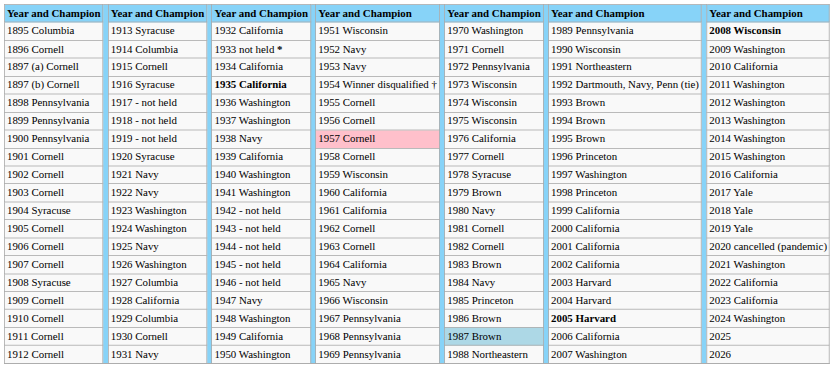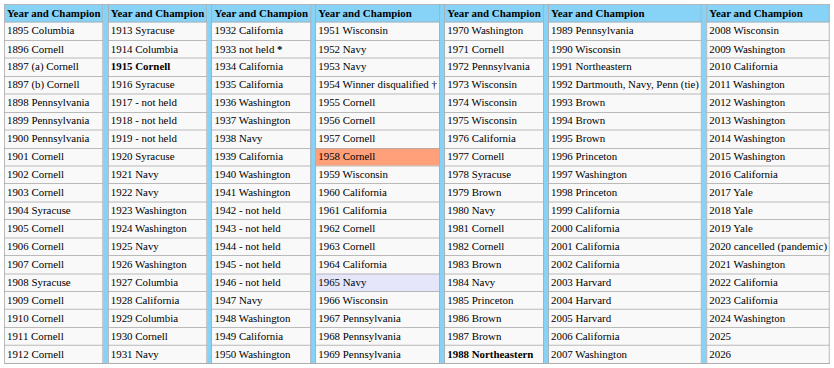(745, 31) bold -> (744, 31) normal
(139, 66) normal -> (141, 66) bold
(251, 84) bold -> (249, 84) normal
(347, 138) pink background -> (347, 138) no background
(347, 156) no background -> (347, 156) lightsalmon background
(342, 282) no background -> (342, 282) lavender background
(584, 318) bold -> (581, 318) normal
(474, 336) lightblue background -> (474, 336) no background
(488, 354) normal -> (490, 354) bold
